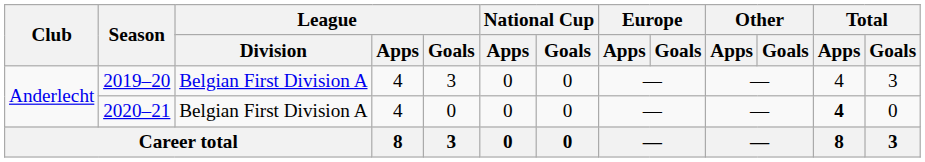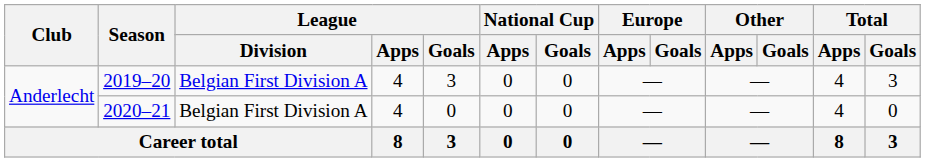(839, 111) bold -> (839, 111) normal
